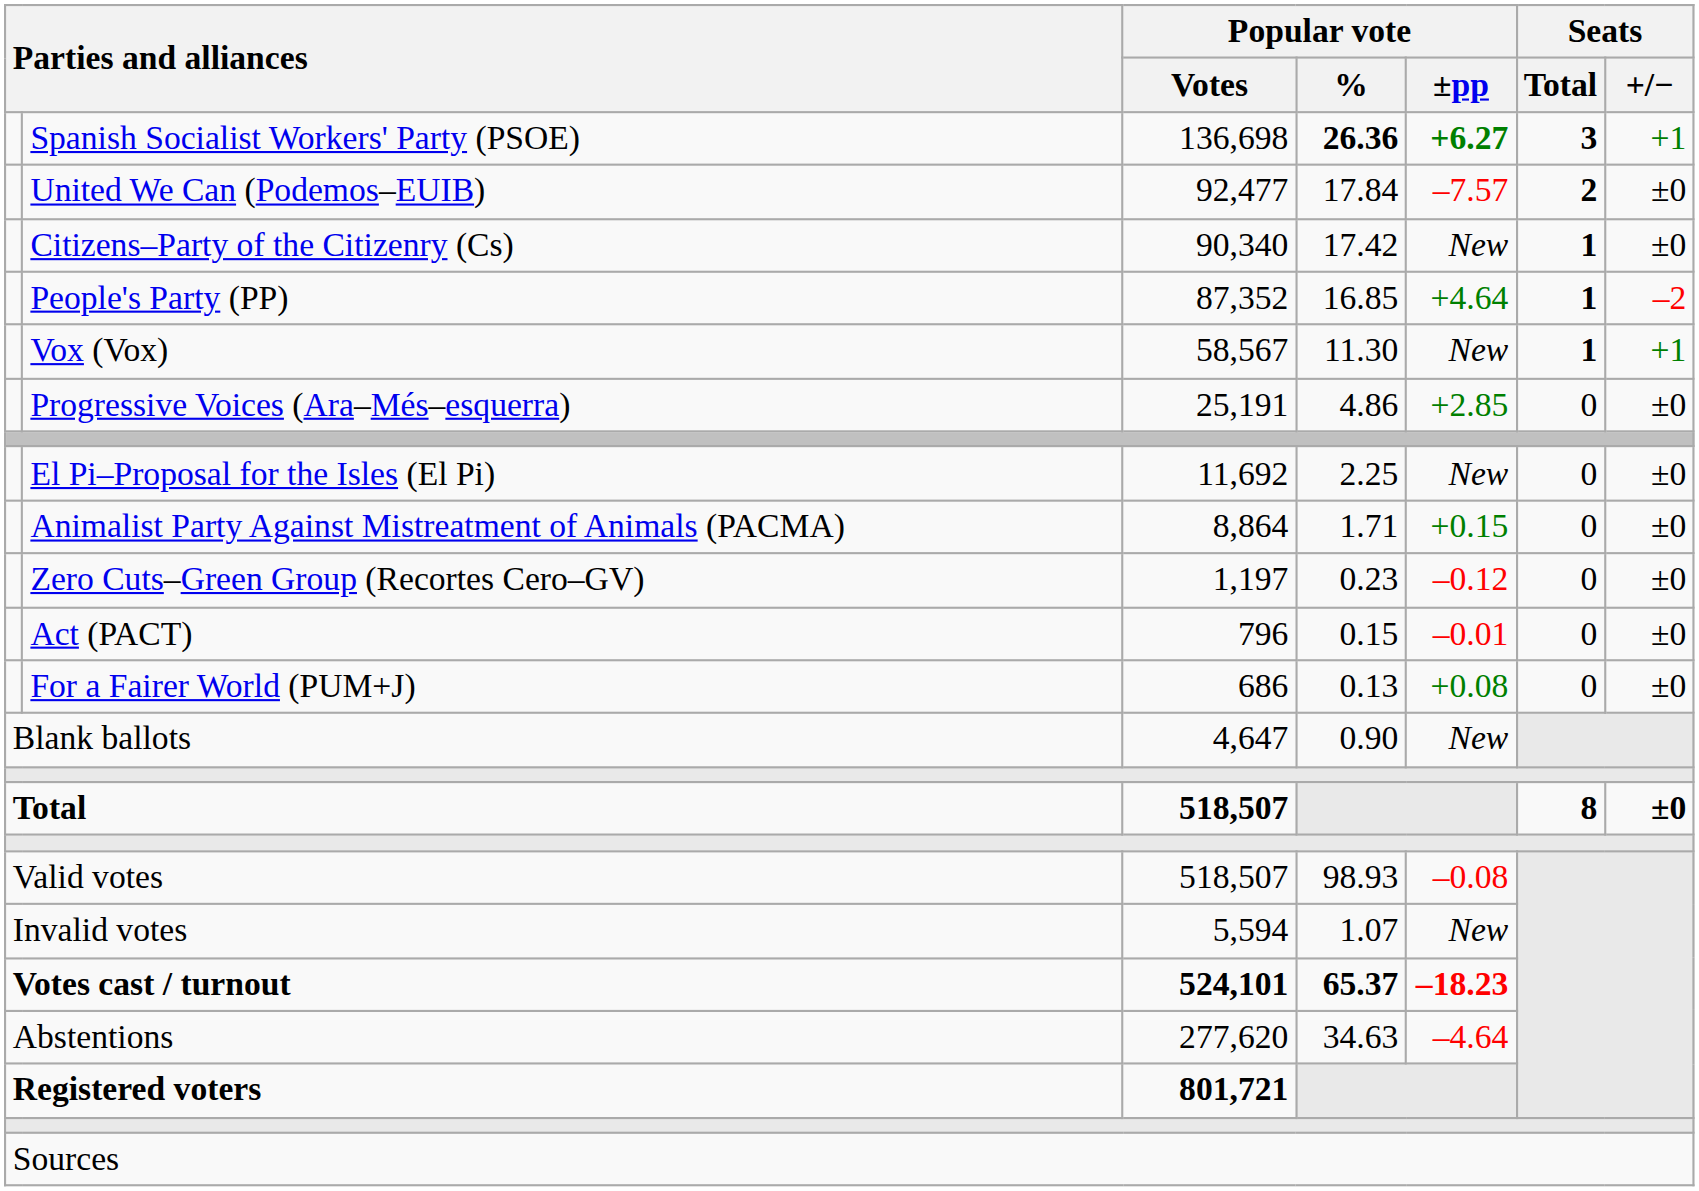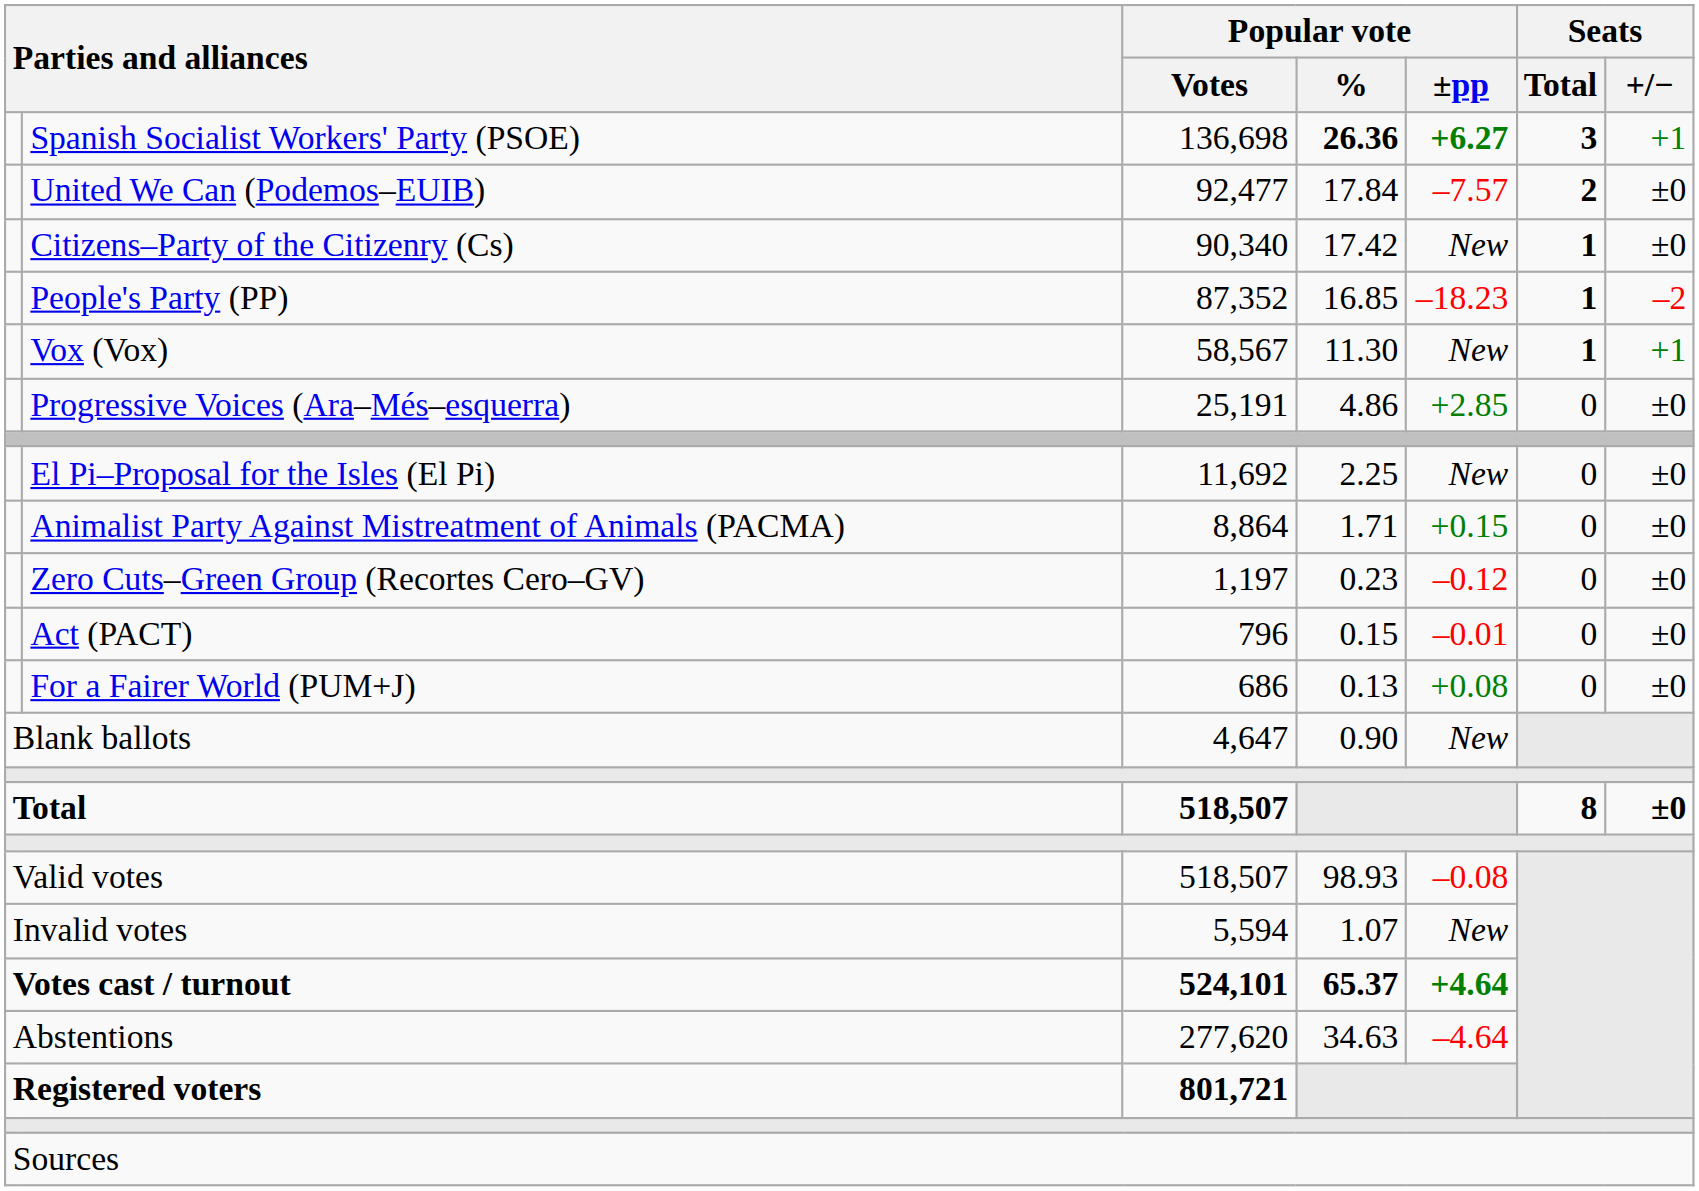(1469, 297) +4.64 -> (1462, 297) –18.23
(1462, 983) –18.23 -> (1469, 983) +4.64
